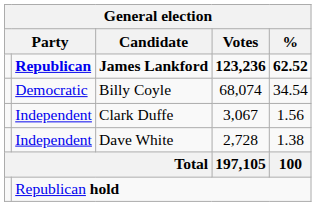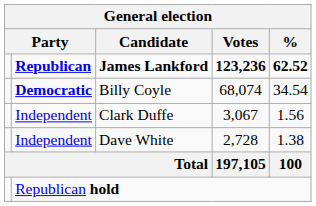(51, 90) normal -> (54, 90) bold
